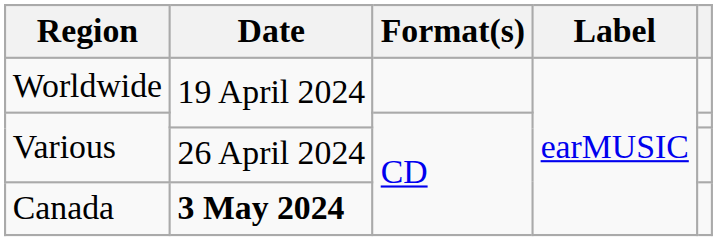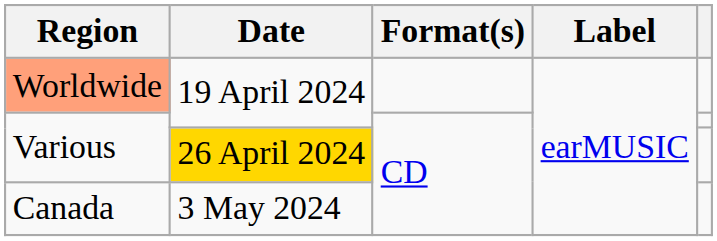(87, 84) no background -> (87, 84) lightsalmon background
(271, 153) no background -> (271, 153) gold background
(261, 207) bold -> (259, 207) normal
